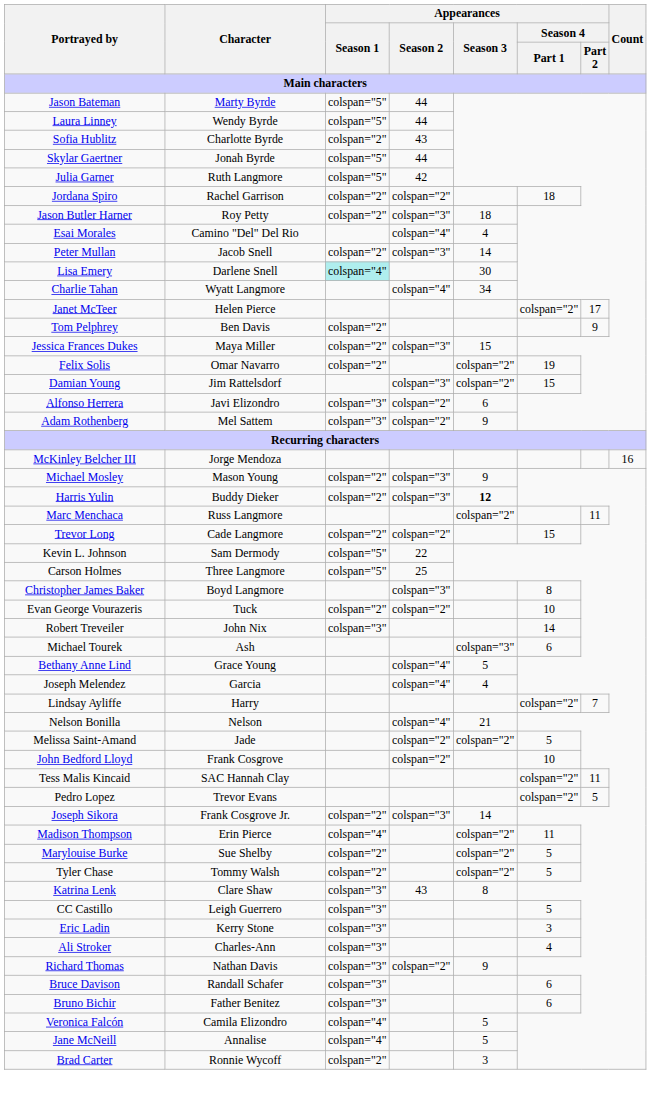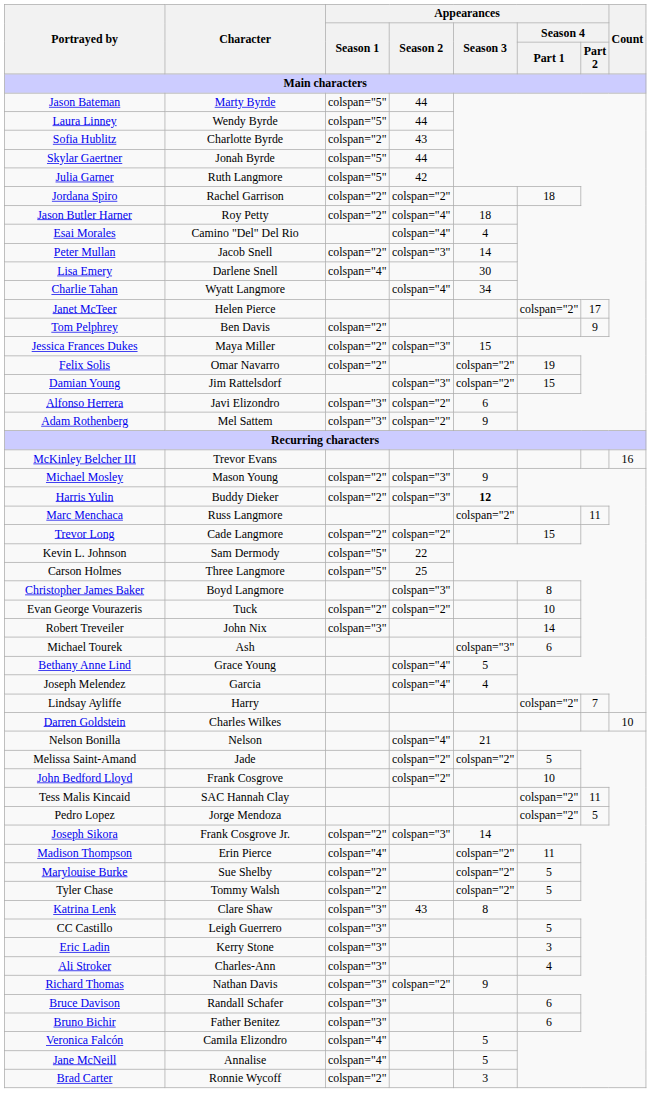(421, 214) colspan="3" -> (421, 214) colspan="4"
(357, 271) paleturquoise background -> (357, 271) no background
(245, 459) Jorge Mendoza -> (245, 459) Trevor Evans
+ row: (85, 721)
(245, 797) Trevor Evans -> (245, 815) Jorge Mendoza
